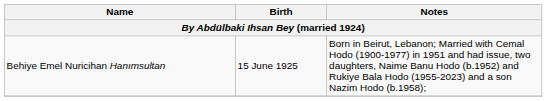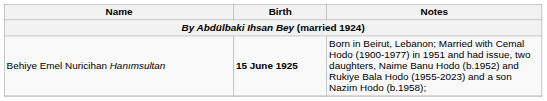(268, 66) normal -> (267, 66) bold
